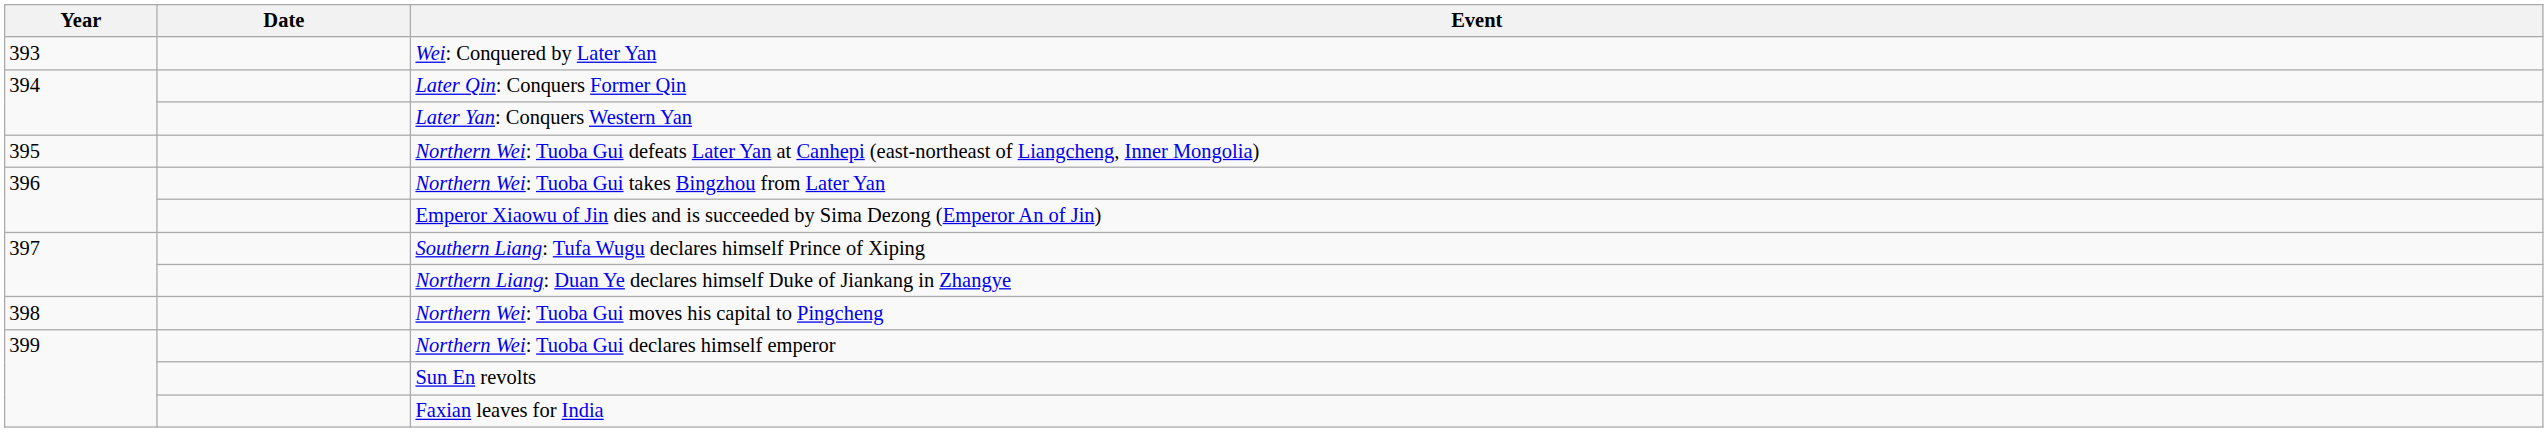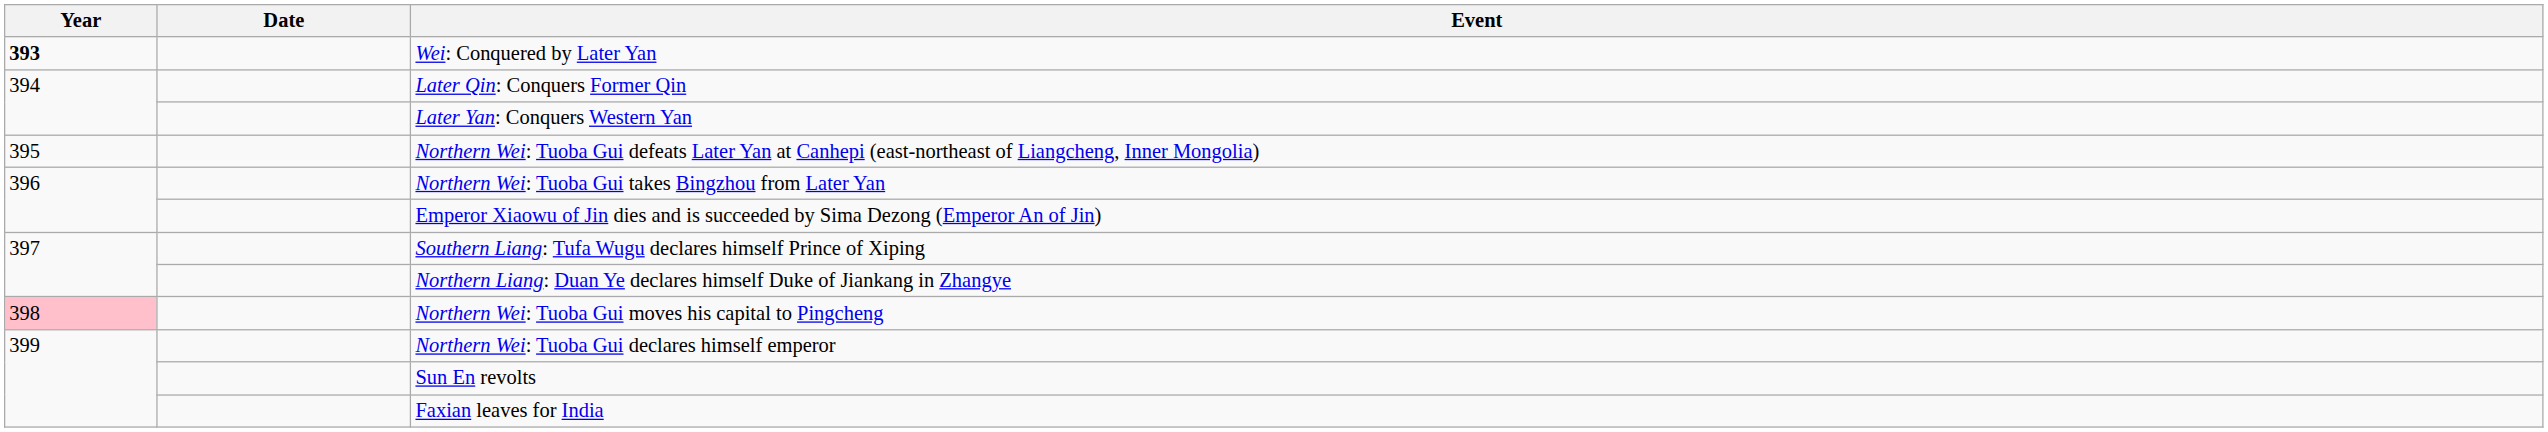(25, 53) normal -> (25, 53) bold
(25, 313) no background -> (25, 313) pink background
